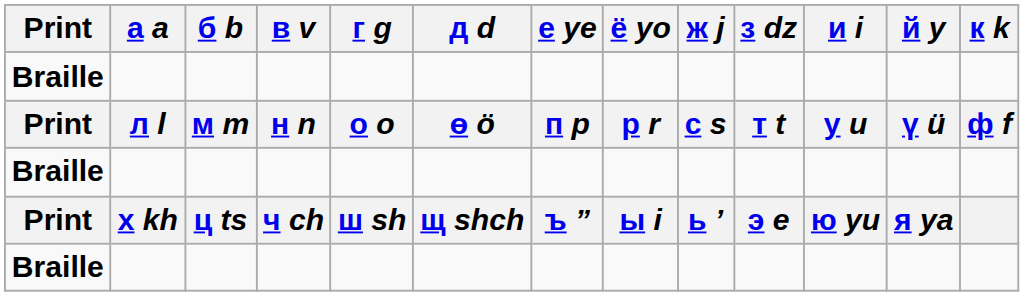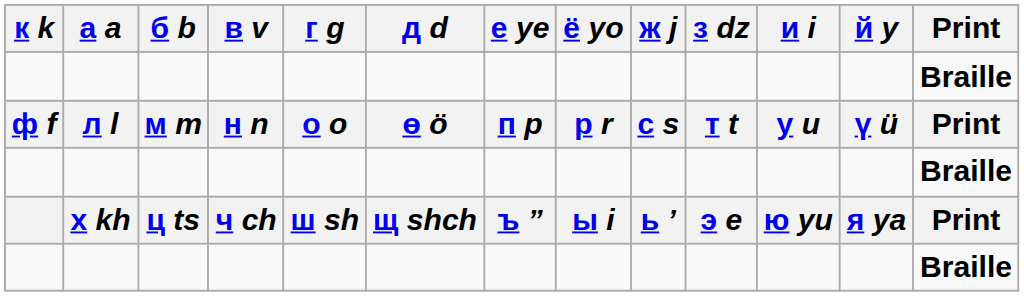columns swapped: (58, 28) <-> (990, 28)
